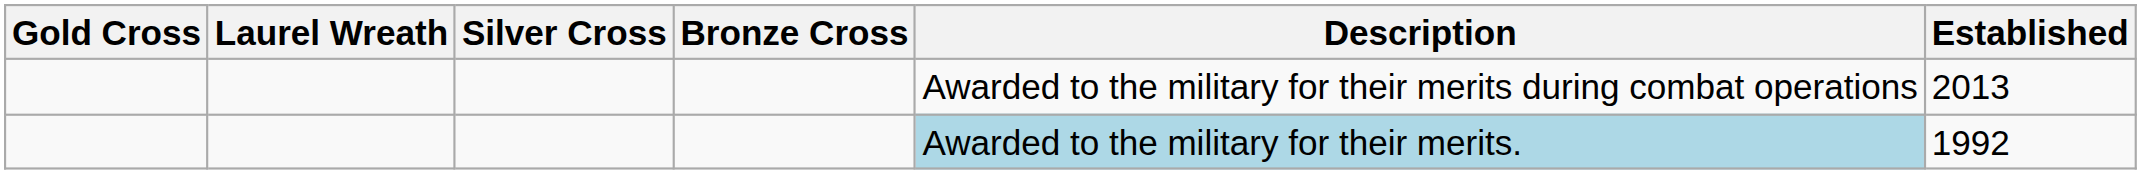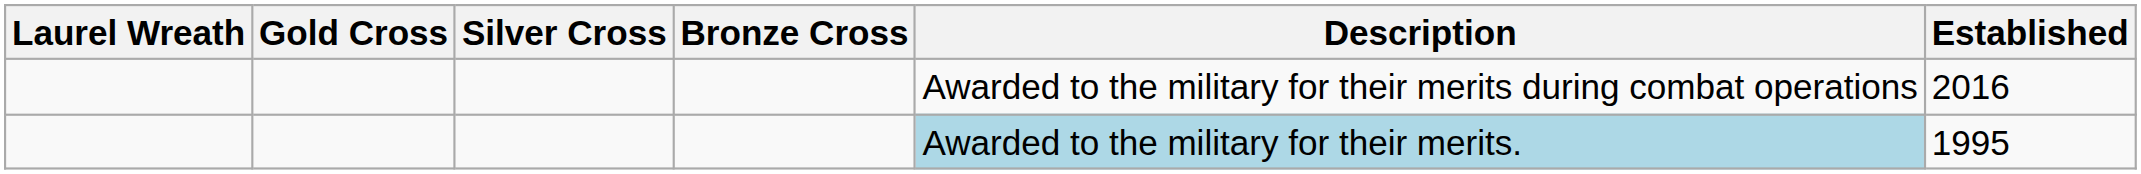columns swapped: (331, 31) <-> (107, 31)
(1971, 86) 2013 -> (1971, 86) 2016
(1971, 140) 1992 -> (1971, 140) 1995
